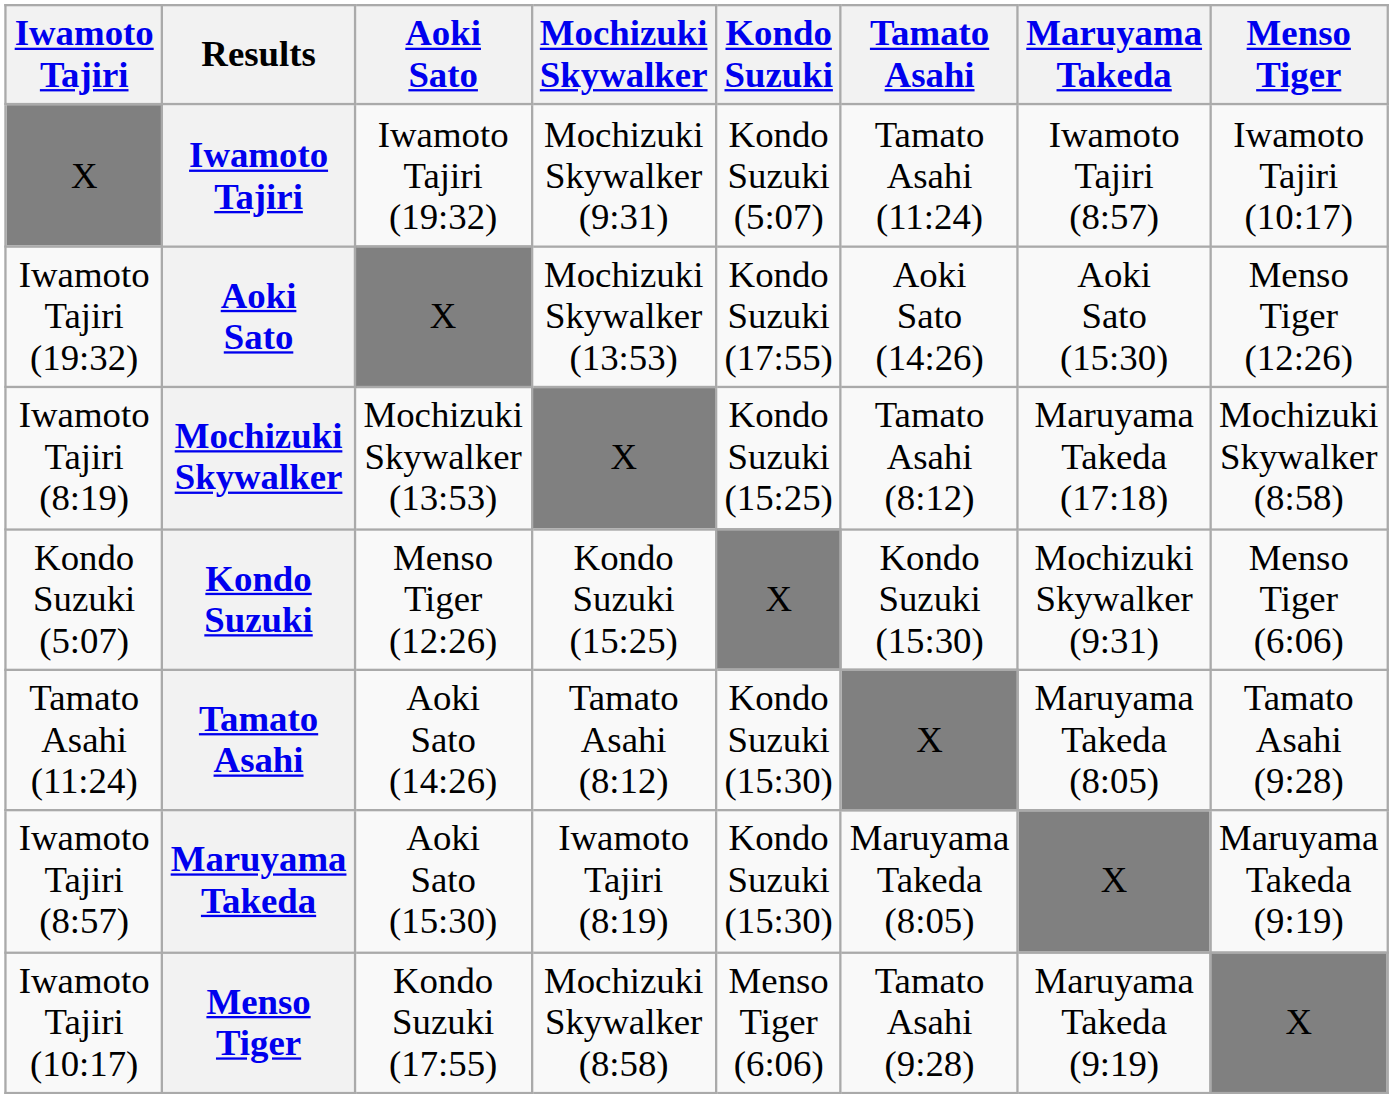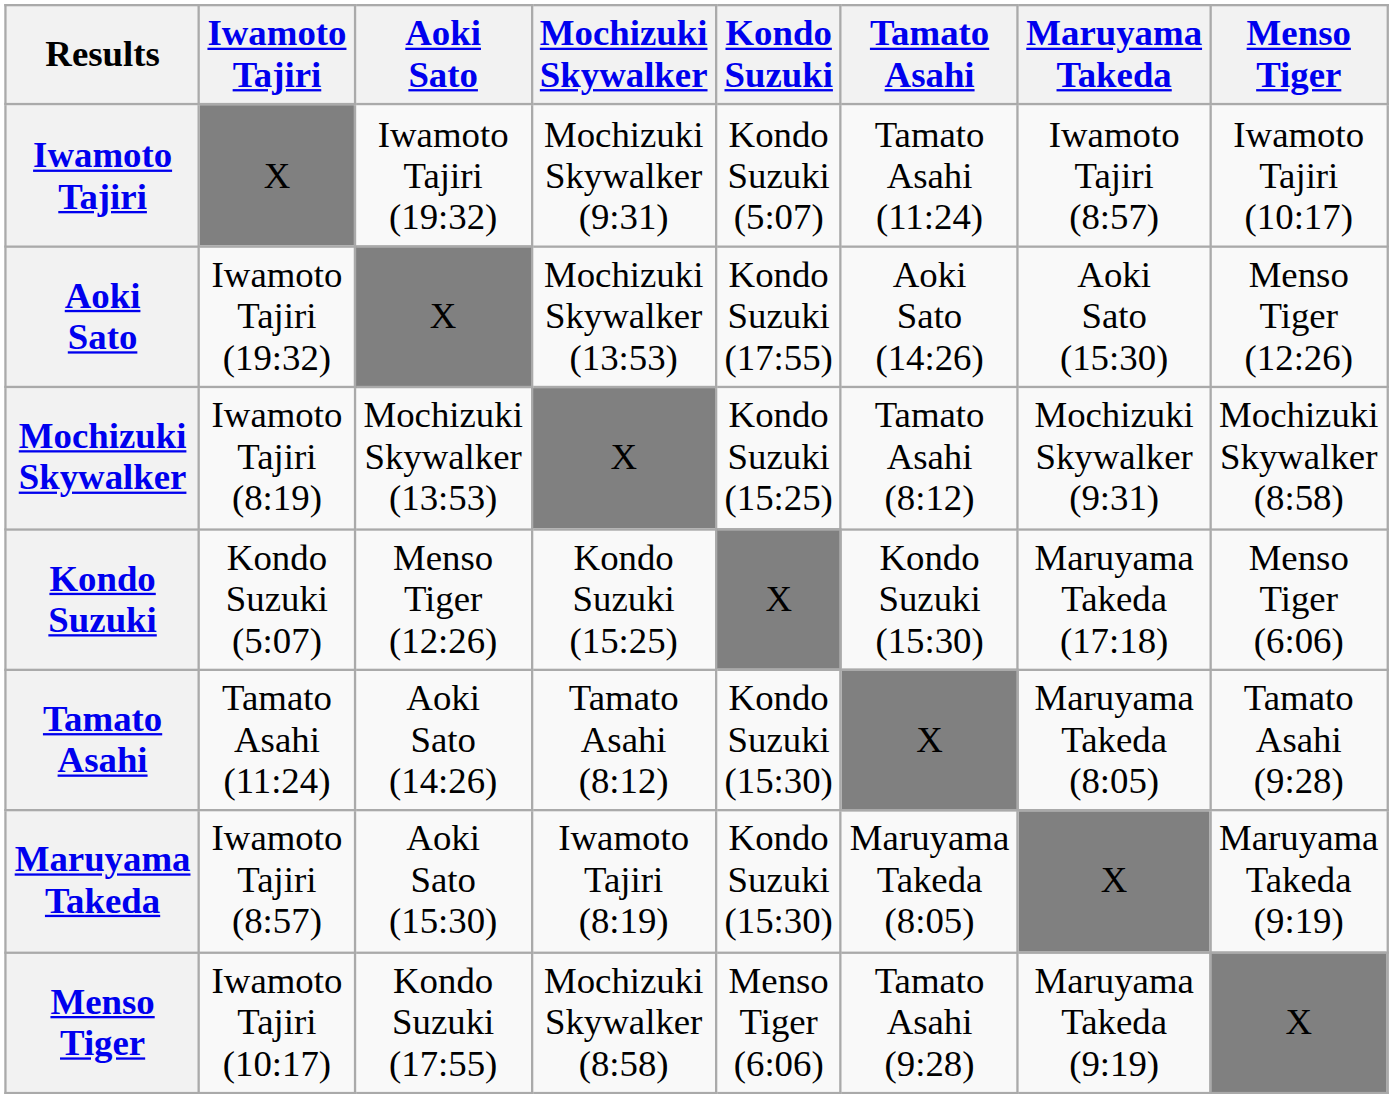columns swapped: (259, 54) <-> (84, 54)
(1114, 457) Maruyama Takeda (17:18) -> (1114, 457) Mochizuki Skywalker (9:31)
(1114, 598) Mochizuki Skywalker (9:31) -> (1114, 598) Maruyama Takeda (17:18)
